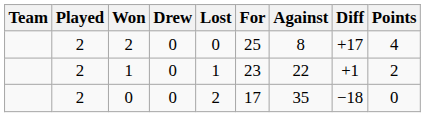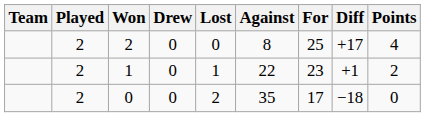columns swapped: (252, 17) <-> (301, 17)
